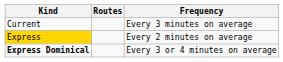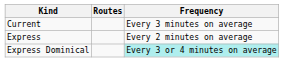(24, 37) gold background -> (24, 37) no background
(48, 50) bold -> (48, 50) normal
(201, 50) no background -> (201, 50) paleturquoise background
